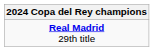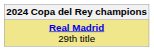(77, 33) no background -> (77, 33) khaki background
